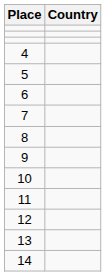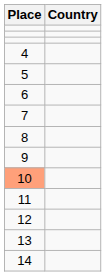(25, 178) no background -> (25, 178) lightsalmon background
